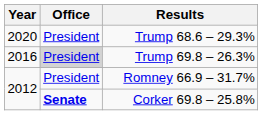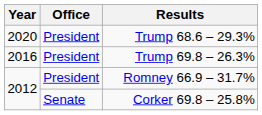(71, 57) lightgrey background -> (71, 57) no background
(65, 99) bold -> (64, 99) normal
